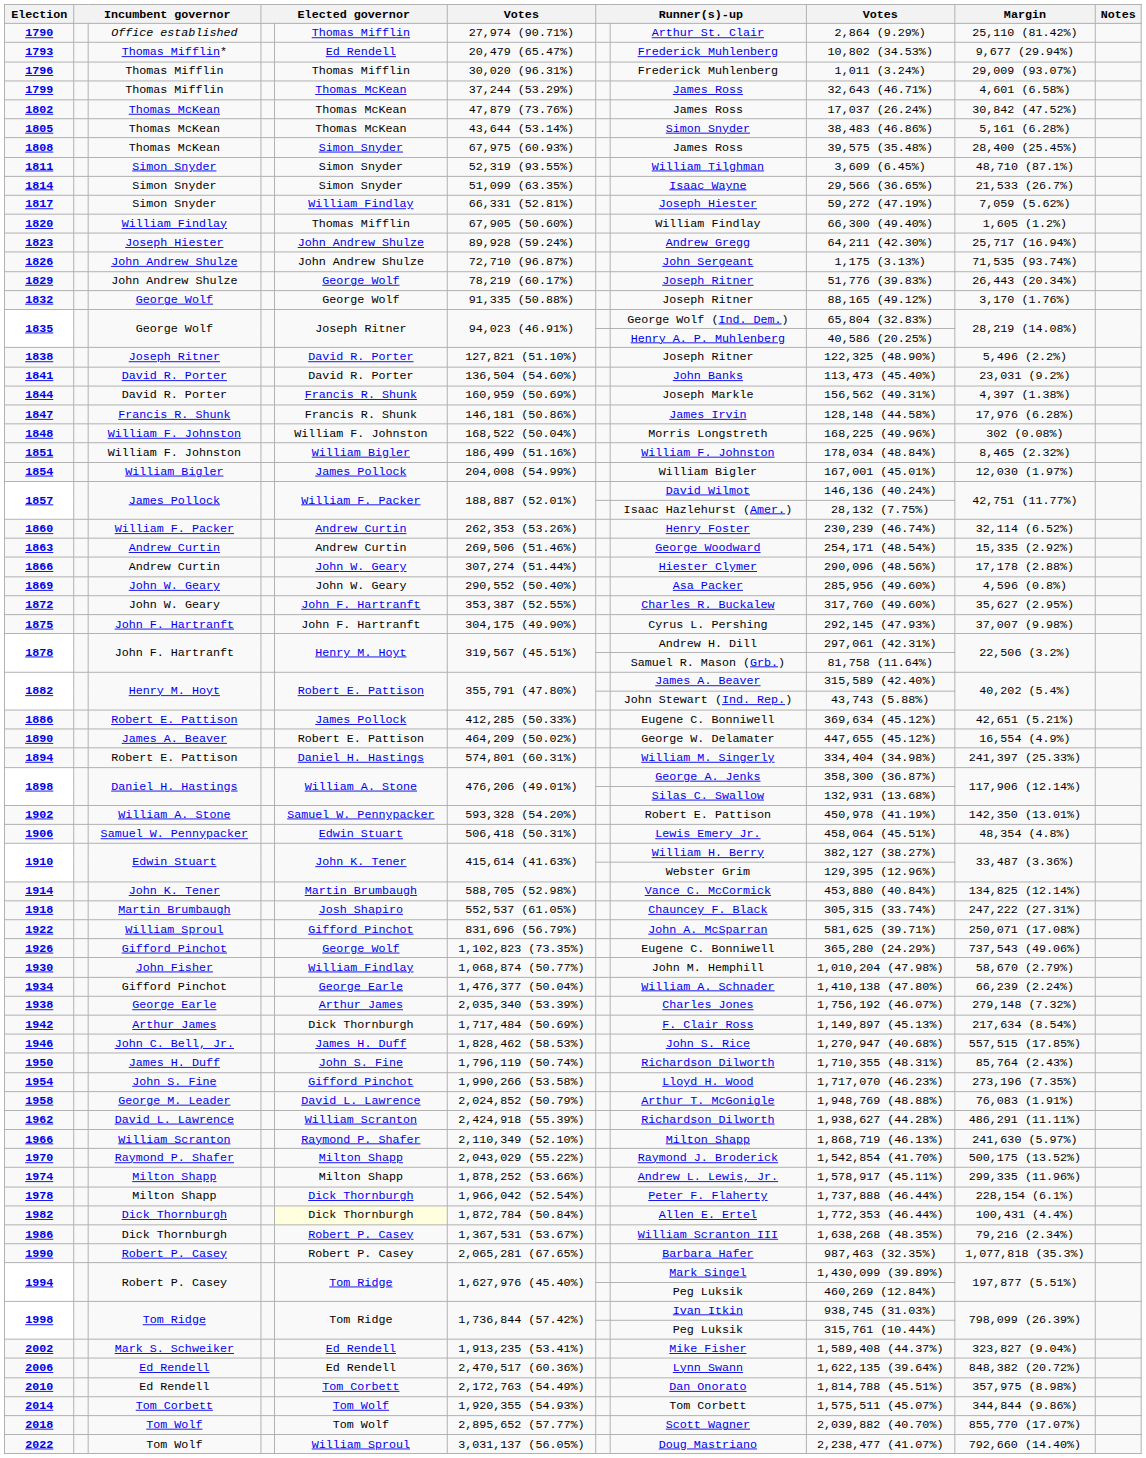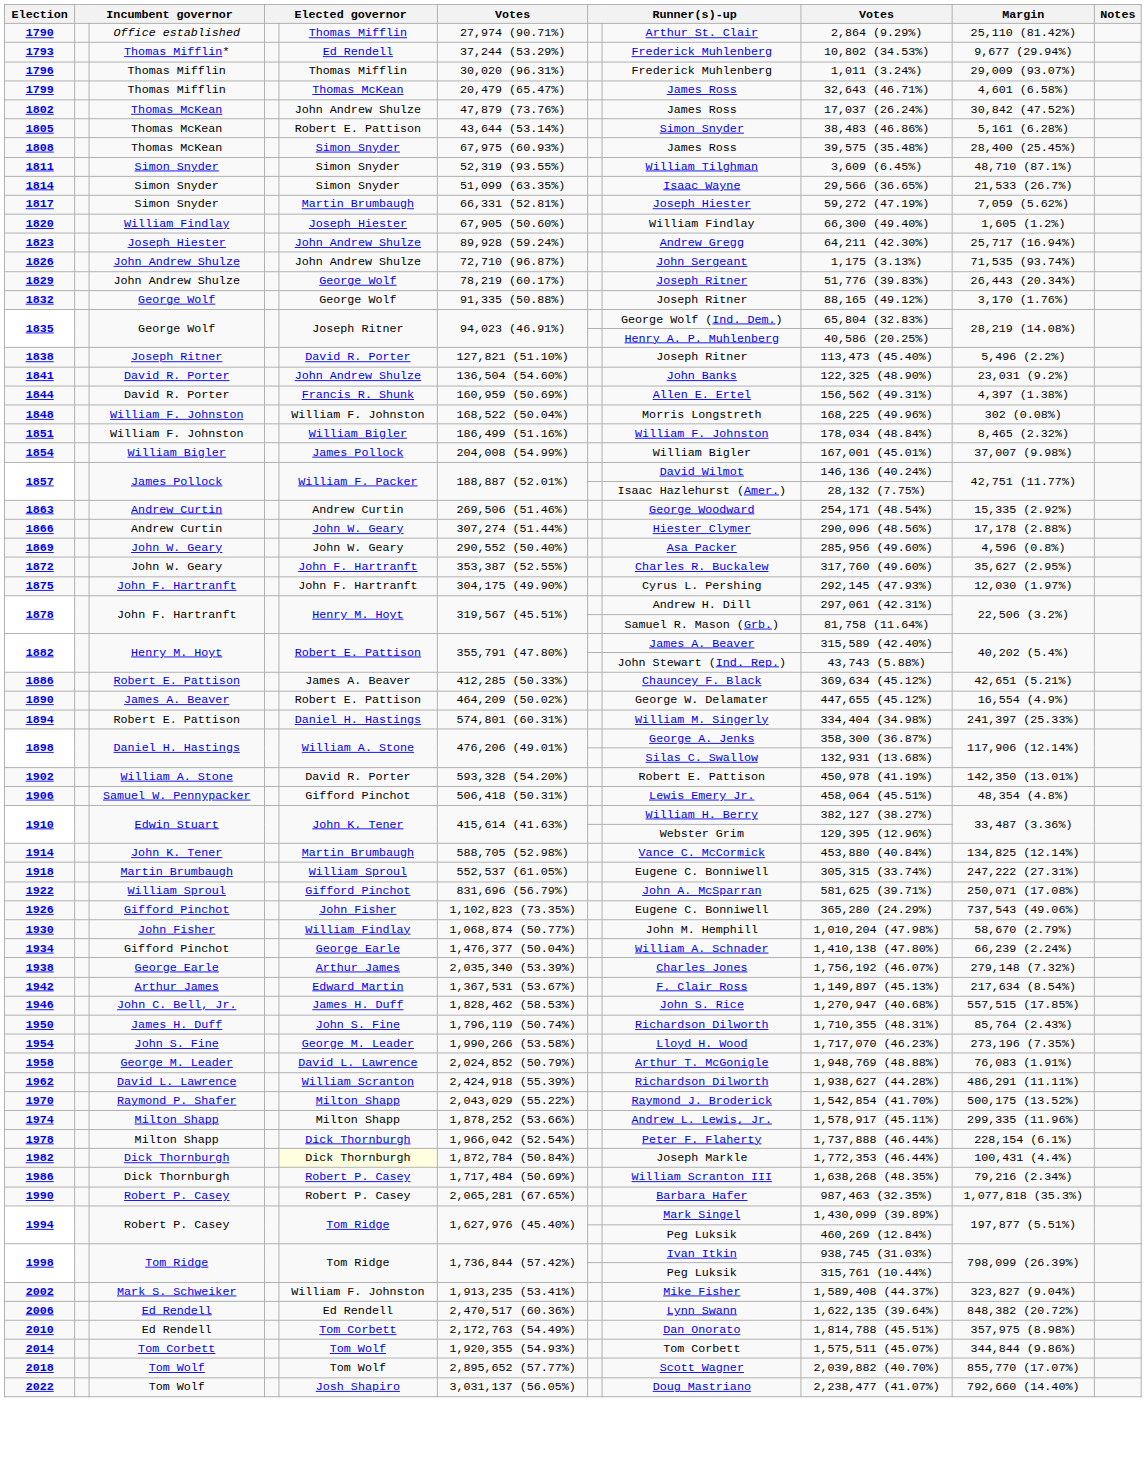(521, 52) 20,479 (65.47%) -> (513, 52) 37,244 (53.29%)
(521, 90) 37,244 (53.29%) -> (513, 90) 20,479 (65.47%)
(361, 109) Thomas McKean -> (358, 109) John Andrew Shulze
(361, 128) Thomas McKean -> (358, 128) Robert E. Pattison
(361, 205) William Findlay -> (358, 205) Martin Brumbaugh
(361, 224) Thomas Mifflin -> (358, 224) Joseph Hiester
(880, 357) 122,325 (48.90%) -> (877, 357) 113,473 (45.40%)
(361, 376) David R. Porter -> (358, 376) John Andrew Shulze
(880, 376) 113,473 (45.40%) -> (877, 376) 122,325 (48.90%)
(708, 395) Joseph Markle -> (702, 395) Allen E. Ertel
- row: (39, 414)
(1025, 472) 12,030 (1.97%) -> (1023, 453) 37,007 (9.98%)
- row: (39, 529)
(1025, 624) 37,007 (9.98%) -> (1023, 586) 12,030 (1.97%)
(361, 720) James Pollock -> (358, 681) James A. Beaver
(708, 720) Eugene C. Bonniwell -> (702, 681) Chauncey F. Black
(361, 815) Samuel W. Pennypacker -> (358, 777) David R. Porter
(361, 834) Edwin Stuart -> (358, 796) Gifford Pinchot
(361, 910) Josh Shapiro -> (358, 872) William Sproul
(708, 910) Chauncey F. Black -> (702, 872) Eugene C. Bonniwell
(361, 948) George Wolf -> (358, 910) John Fisher
(361, 1025) Dick Thornburgh -> (358, 986) Edward Martin
(521, 1025) 1,717,484 (50.69%) -> (513, 986) 1,367,531 (53.67%)
(361, 1082) Gifford Pinchot -> (358, 1044) George M. Leader
- row: (39, 1139)
(708, 1215) Allen E. Ertel -> (702, 1158) Joseph Markle
(521, 1234) 1,367,531 (53.67%) -> (513, 1177) 1,717,484 (50.69%)
(361, 1349) Ed Rendell -> (358, 1292) William F. Johnston
(361, 1444) William Sproul -> (358, 1387) Josh Shapiro
